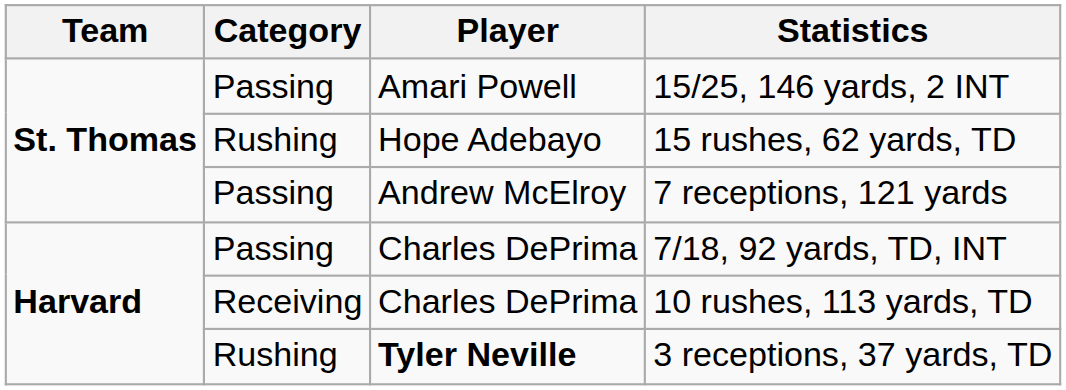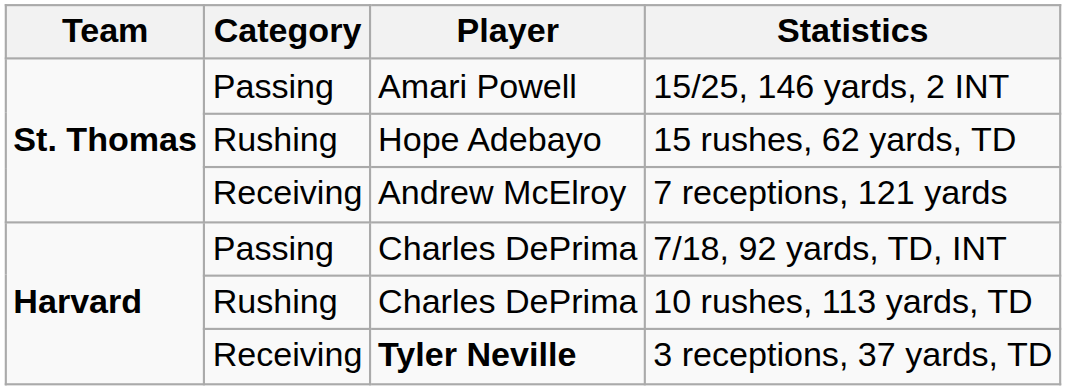(273, 193) Passing -> (288, 193) Receiving
(288, 301) Receiving -> (275, 301) Rushing
(275, 355) Rushing -> (288, 355) Receiving
